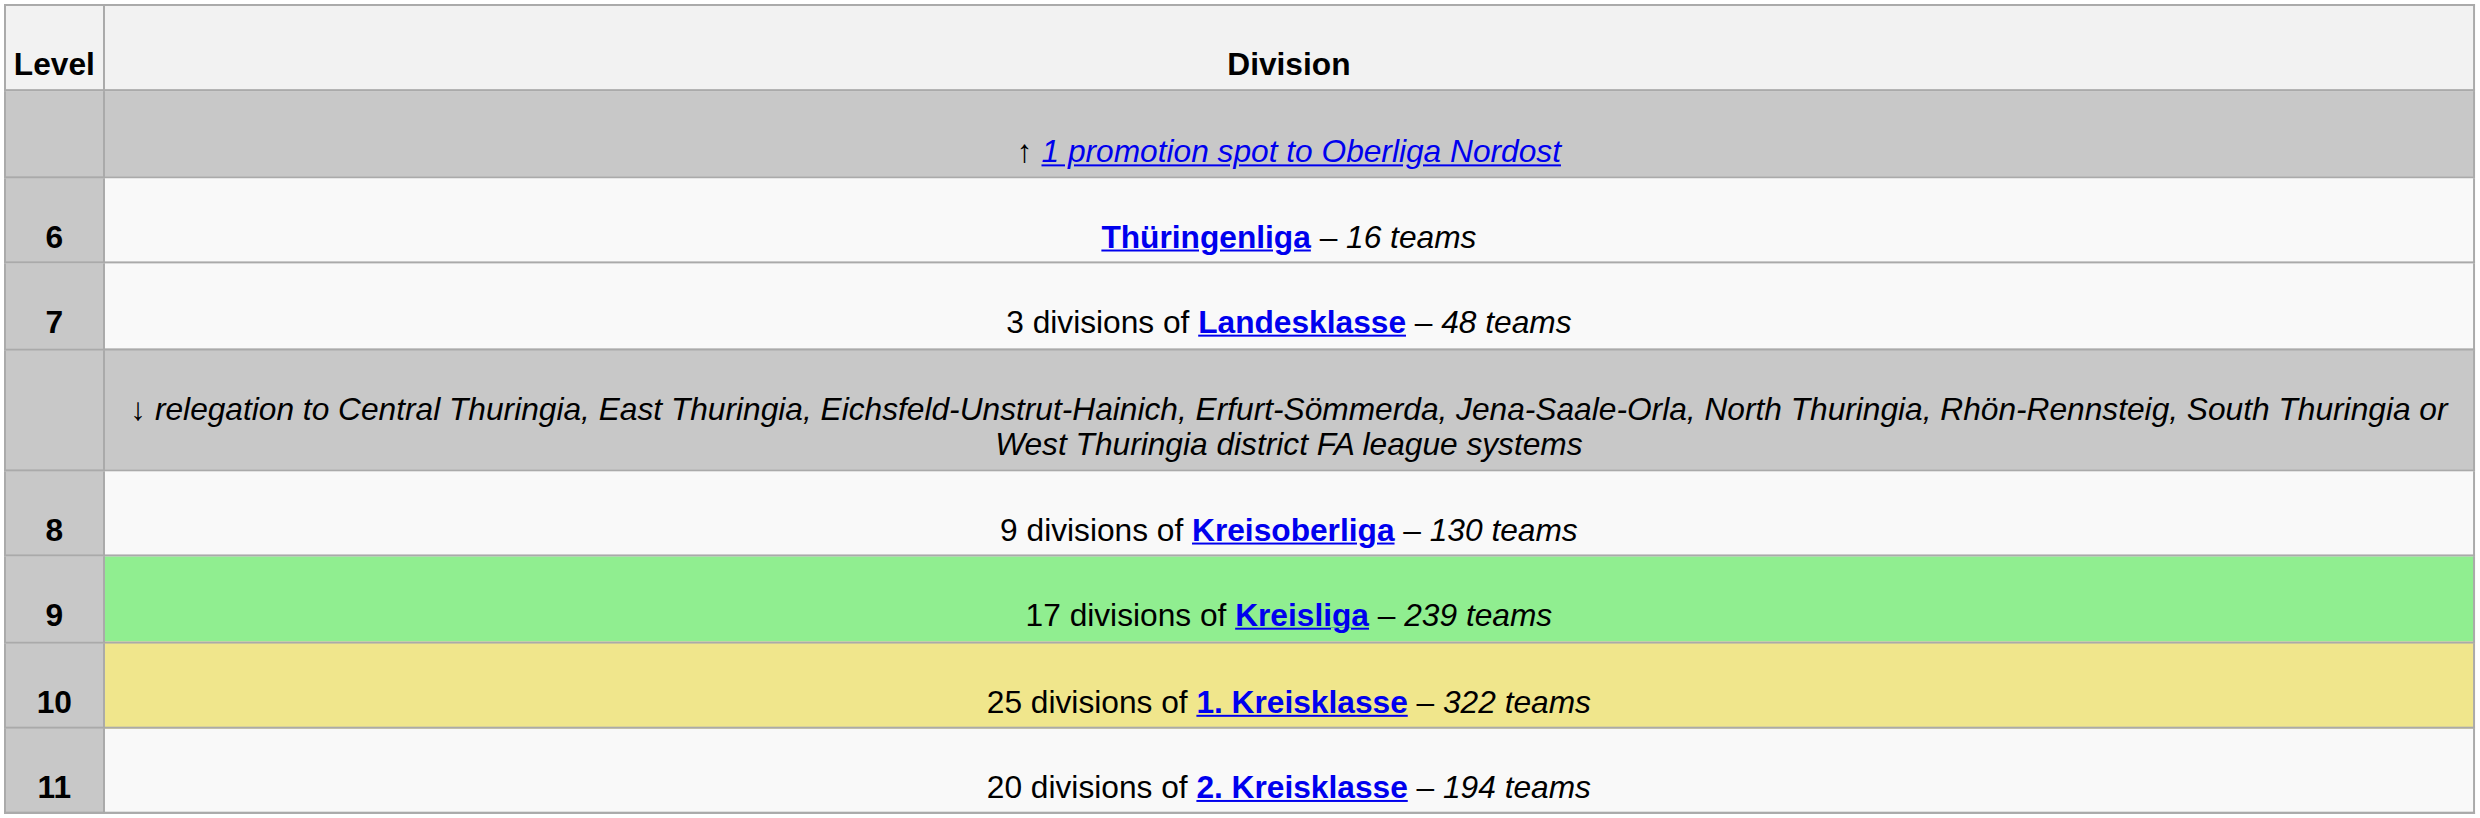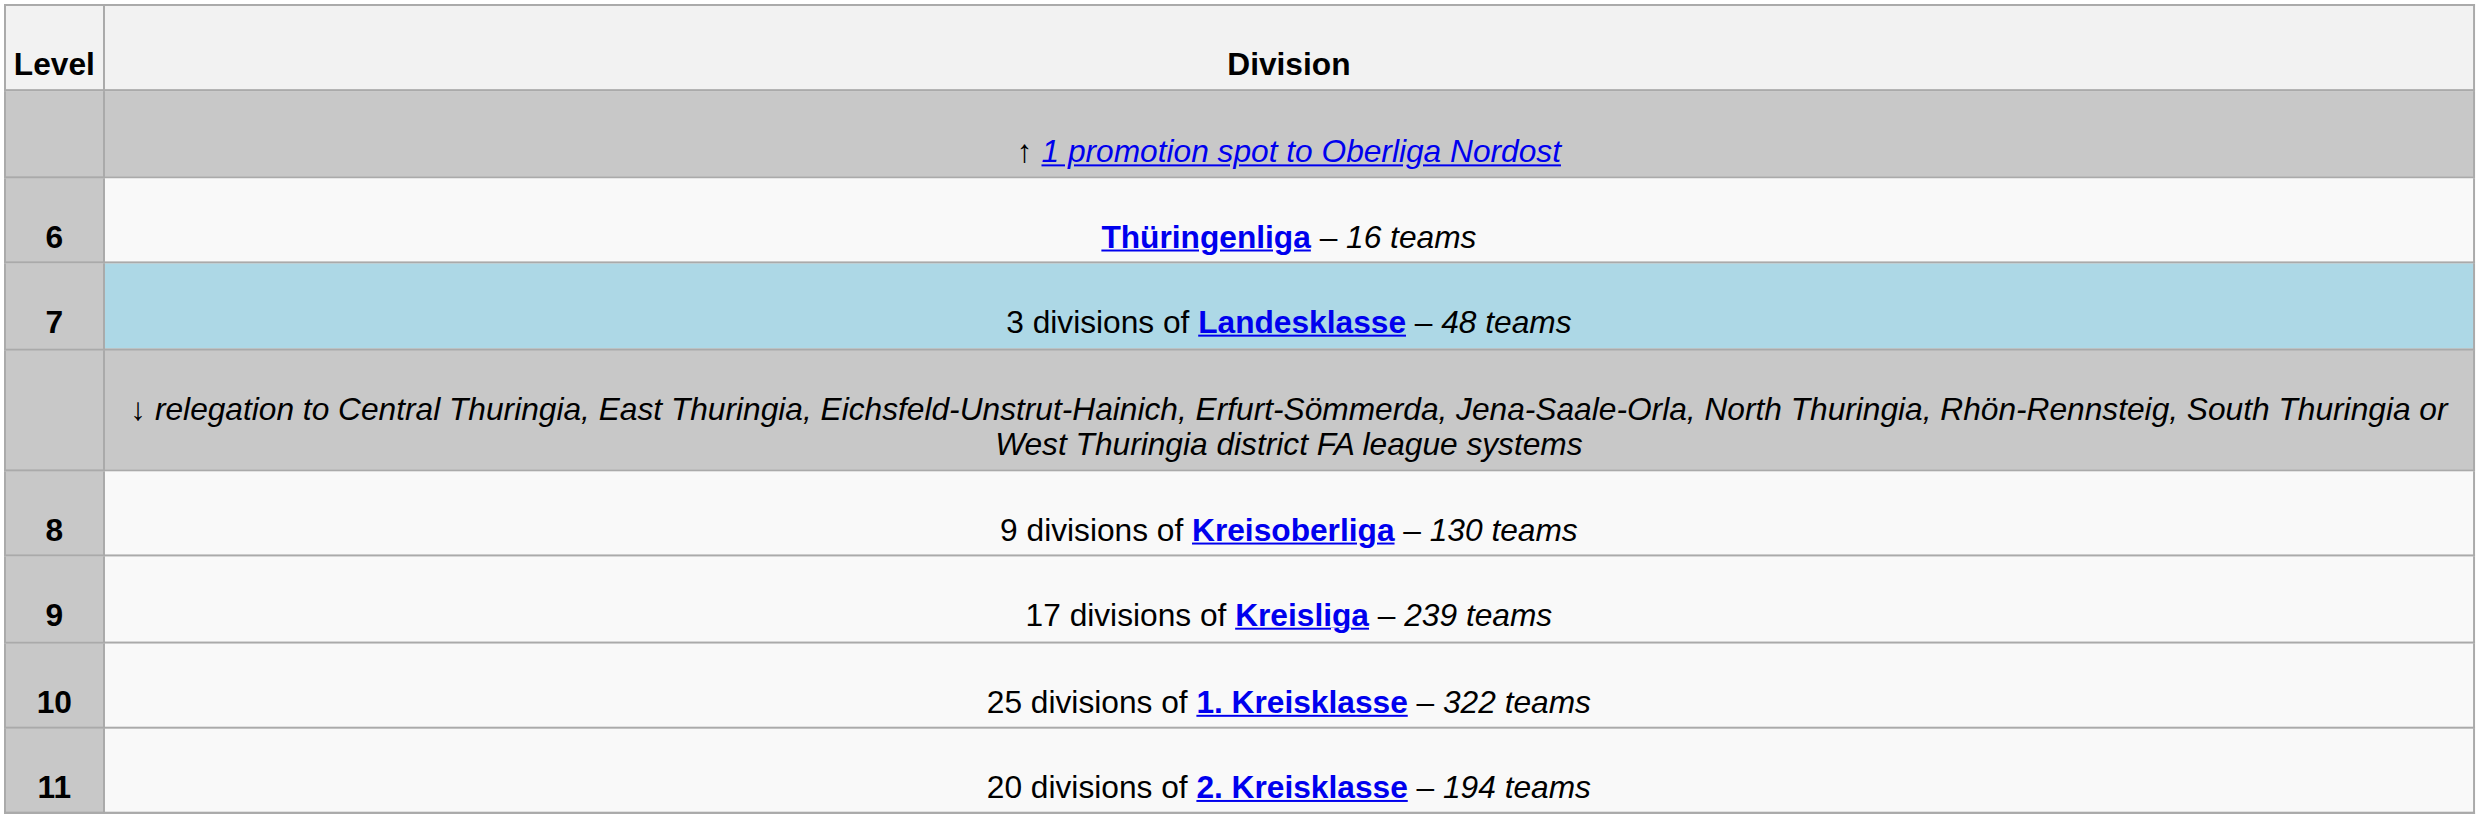(1289, 322) no background -> (1289, 322) lightblue background
(1289, 616) lightgreen background -> (1289, 616) no background
(1289, 702) khaki background -> (1289, 702) no background
